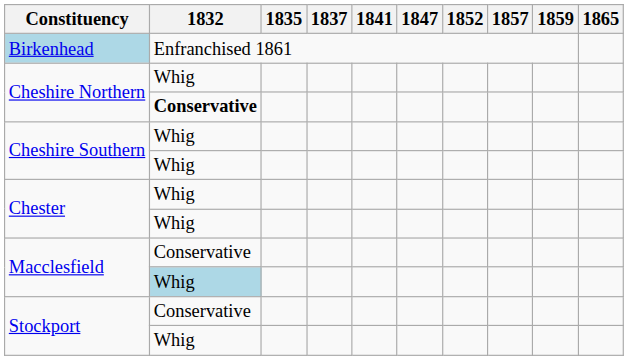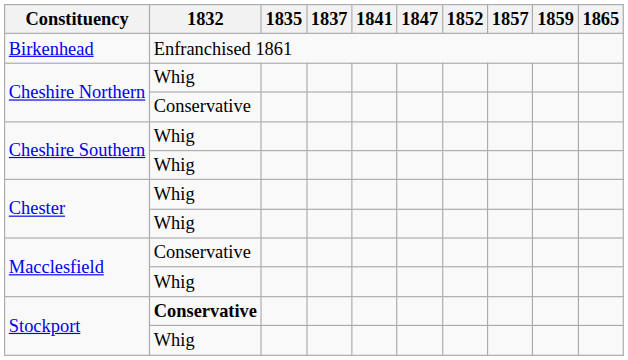(51, 48) lightblue background -> (51, 48) no background
(205, 106) bold -> (202, 106) normal
(174, 281) lightblue background -> (174, 281) no background
(202, 310) normal -> (205, 310) bold
